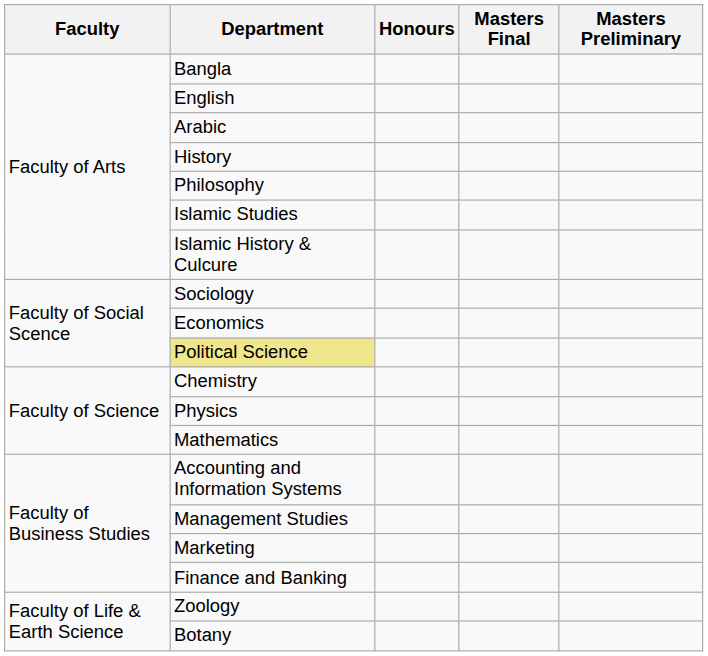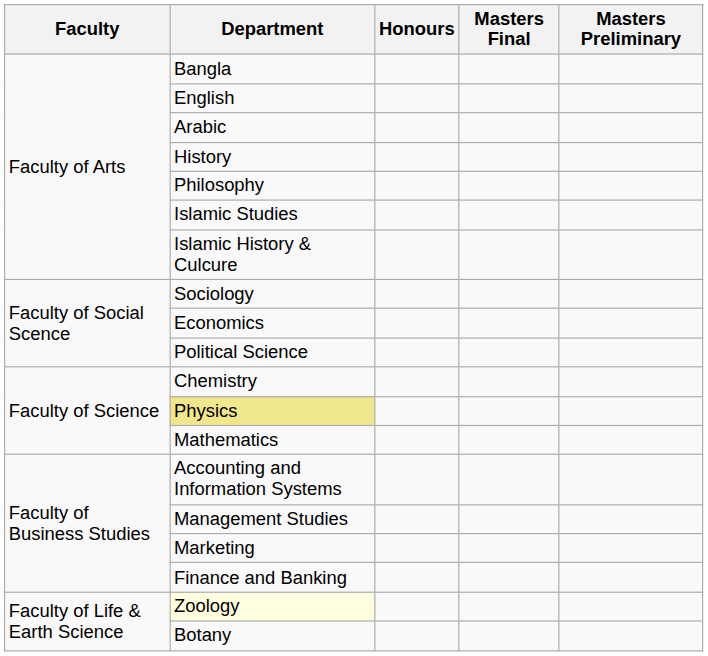(241, 352) khaki background -> (241, 352) no background
(206, 410) no background -> (206, 410) khaki background
(207, 606) no background -> (207, 606) lightyellow background
